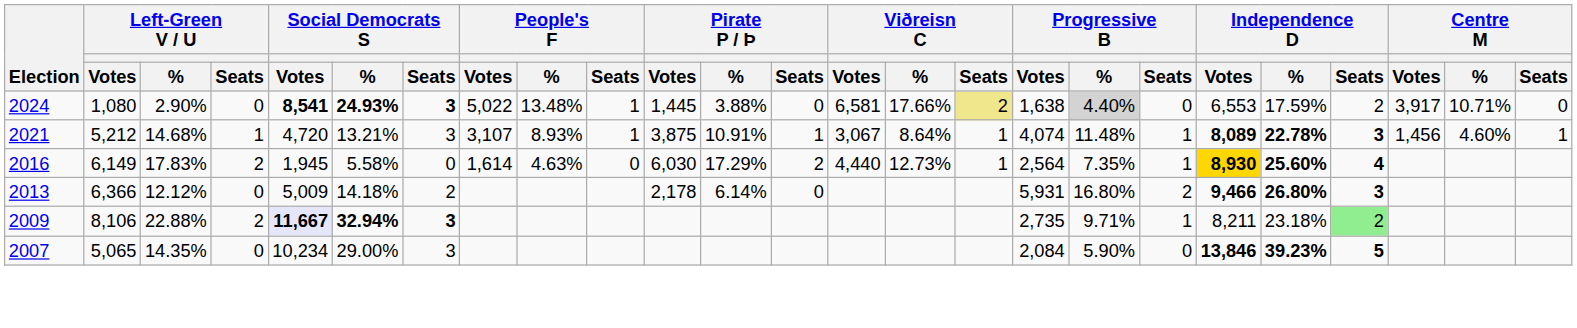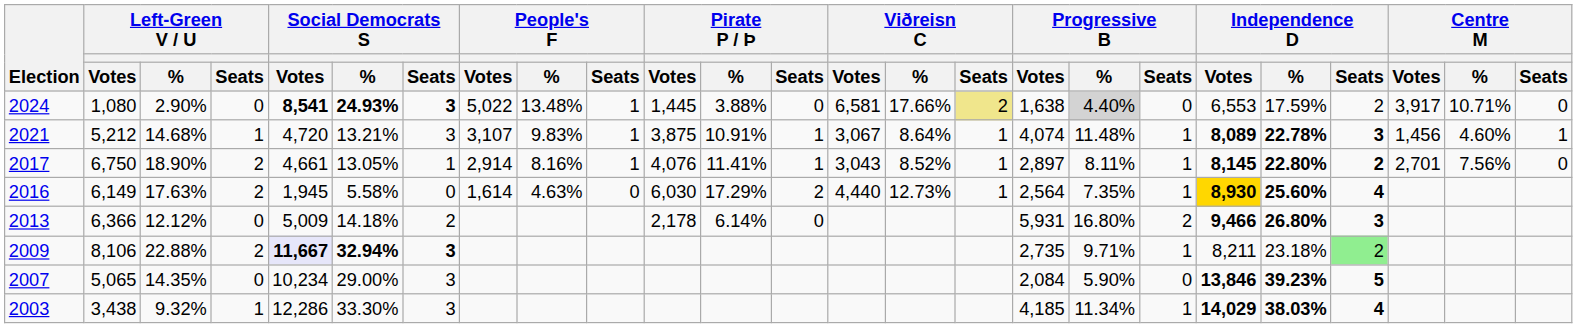(557, 135) 8.93% -> (557, 135) 9.83%
+ row: (29, 164)
(176, 164) 17.83% -> (176, 192) 17.63%
+ row: (29, 308)
